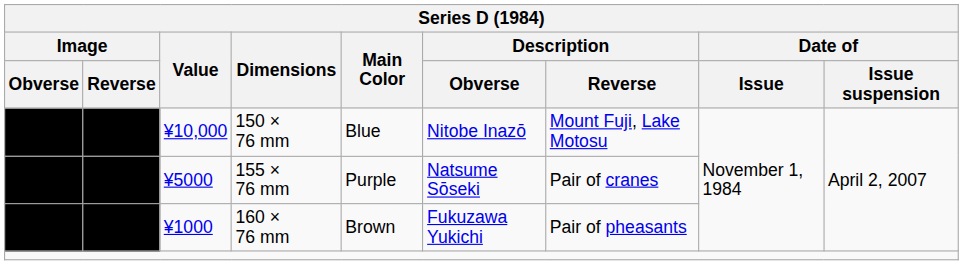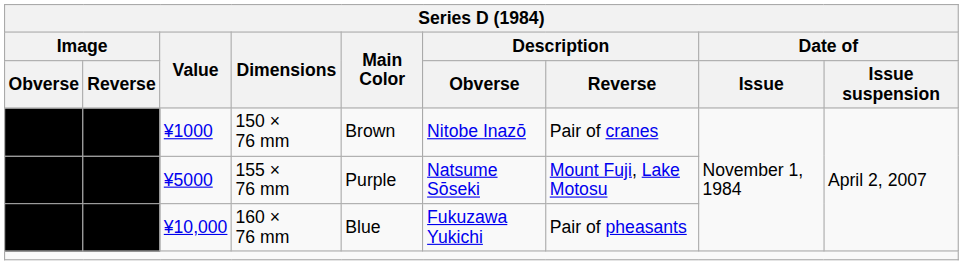(196, 131) ¥10,000 -> (188, 131) ¥1000
(363, 131) Blue -> (370, 131) Brown
(615, 131) Mount Fuji, Lake Motosu -> (604, 131) Pair of cranes
(604, 179) Pair of cranes -> (615, 179) Mount Fuji, Lake Motosu
(188, 227) ¥1000 -> (196, 227) ¥10,000
(370, 227) Brown -> (363, 227) Blue
